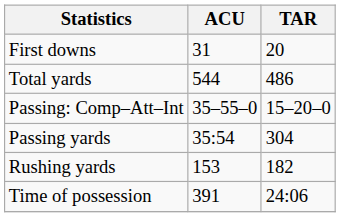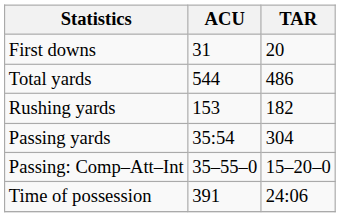rows swapped: (62, 166) <-> (96, 108)
